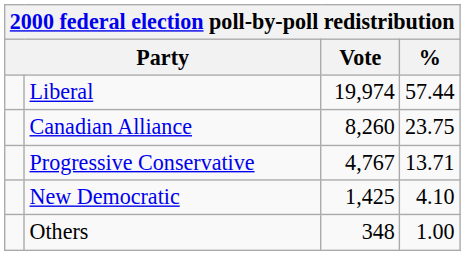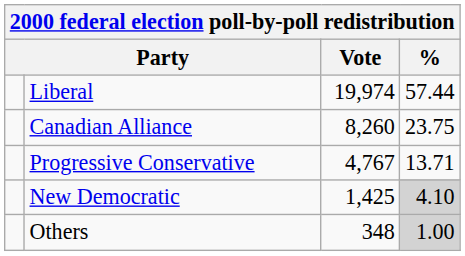(435, 197) no background -> (435, 197) lightgrey background
(435, 232) no background -> (435, 232) lightgrey background
